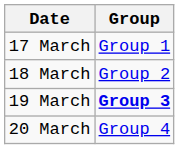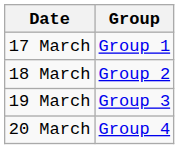(134, 102) bold -> (134, 102) normal
